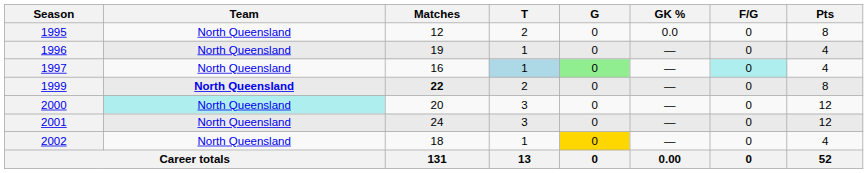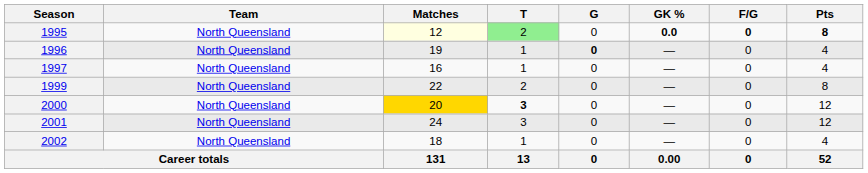(437, 32) no background -> (436, 32) lightyellow background
(524, 32) no background -> (523, 32) lightgreen background
(670, 32) normal -> (669, 32) bold
(749, 32) normal -> (748, 32) bold
(825, 32) normal -> (825, 32) bold
(595, 50) normal -> (594, 50) bold
(524, 68) lightblue background -> (523, 68) no background
(595, 68) lightgreen background -> (594, 68) no background
(749, 68) paleturquoise background -> (748, 68) no background
(244, 87) bold -> (244, 87) normal
(437, 87) bold -> (436, 87) normal
(244, 105) paleturquoise background -> (244, 105) no background
(437, 105) no background -> (436, 105) gold background
(524, 105) normal -> (523, 105) bold
(595, 141) gold background -> (594, 141) no background
